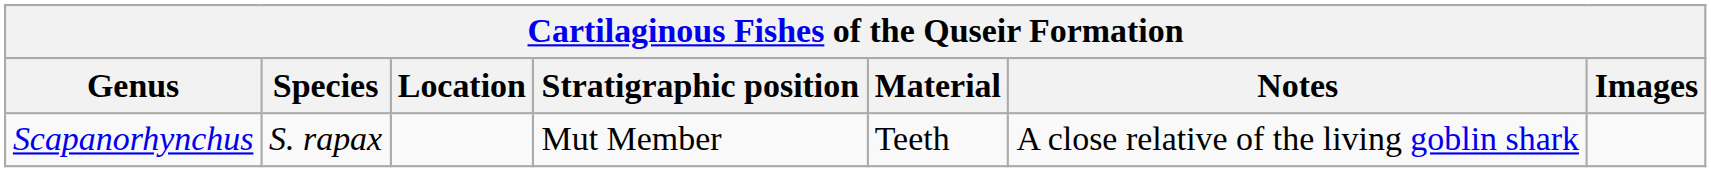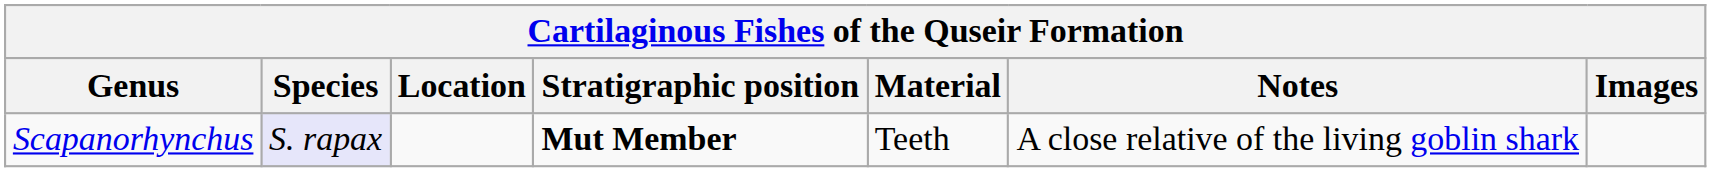(326, 138) no background -> (326, 138) lavender background
(632, 138) normal -> (639, 138) bold
